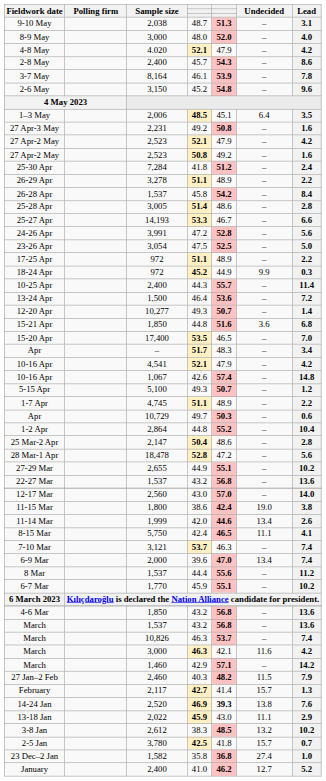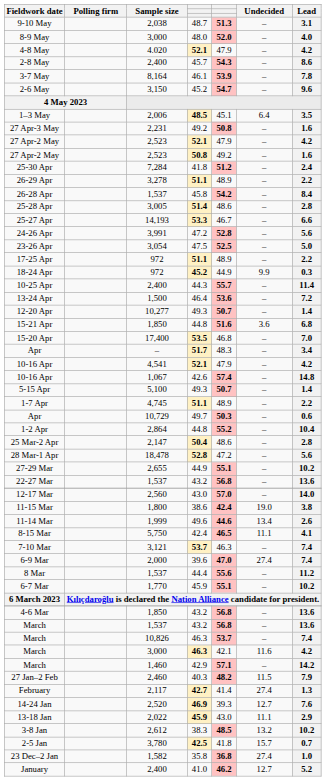(224, 89) 54.8 -> (224, 89) 54.7
(224, 337) 46.5 -> (224, 337) 46.8
(307, 389) 1.2 -> (307, 389) 1.4
(199, 520) 42.0 -> (199, 520) 49.6
(264, 559) 13.4 -> (264, 559) 27.4
(264, 690) 15.7 -> (264, 690) 27.4
(224, 703) bold -> (224, 703) normal
(264, 703) 13.8 -> (264, 703) 12.7
